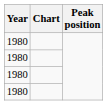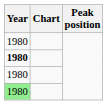(17, 58) normal -> (17, 58) bold
(17, 91) no background -> (17, 91) lightgreen background
